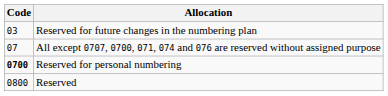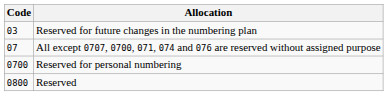(17, 64) bold -> (17, 65) normal
